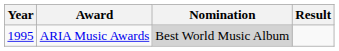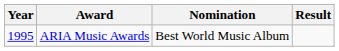(222, 35) lightgrey background -> (222, 35) no background
